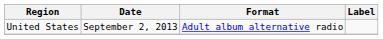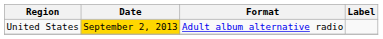(130, 27) no background -> (130, 27) gold background
